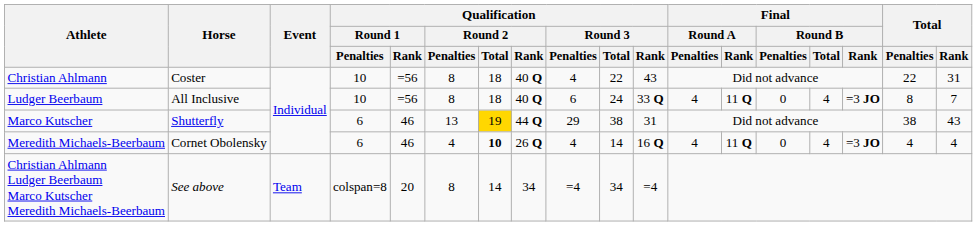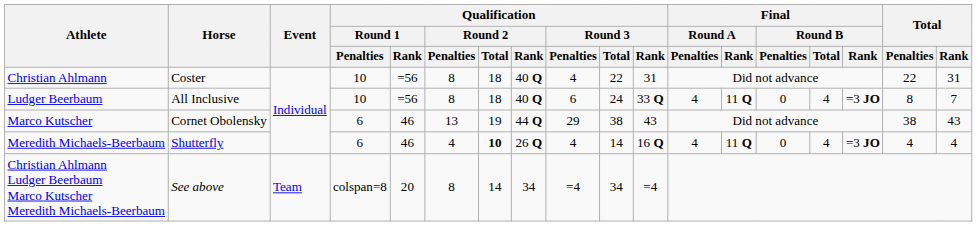(650, 78) 43 -> (650, 78) 31
(197, 121) Shutterfly -> (219, 121) Cornet Obolensky
(495, 121) gold background -> (495, 121) no background
(650, 121) 31 -> (650, 121) 43
(219, 143) Cornet Obolensky -> (197, 143) Shutterfly
